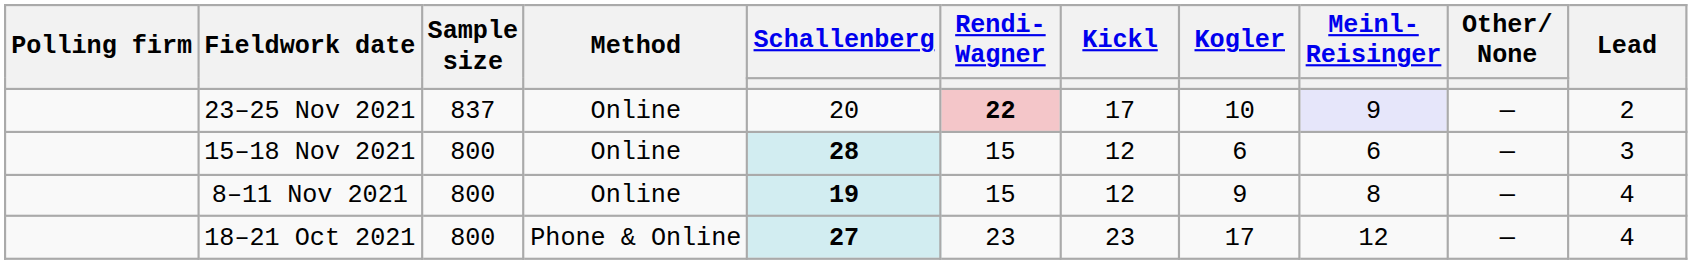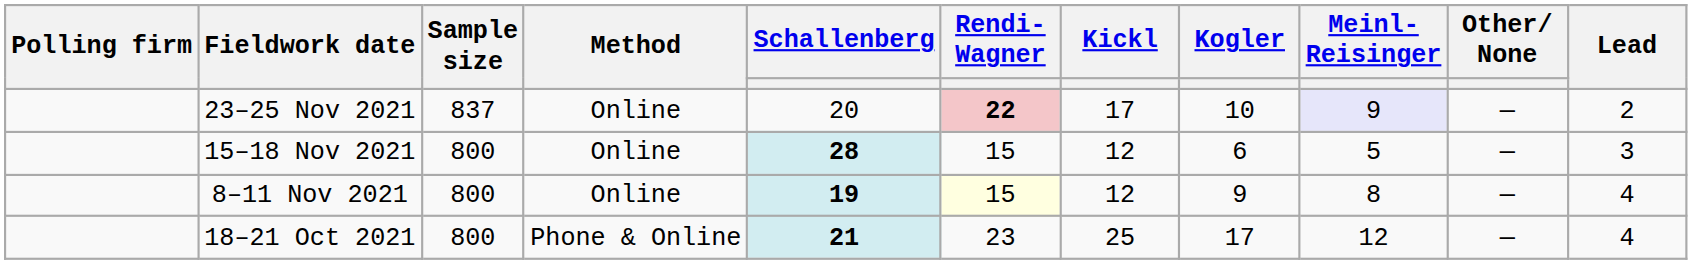(1373, 153) 6 -> (1373, 153) 5
(1000, 195) no background -> (1000, 195) lightyellow background
(844, 237) 27 -> (844, 237) 21
(1120, 237) 23 -> (1120, 237) 25
